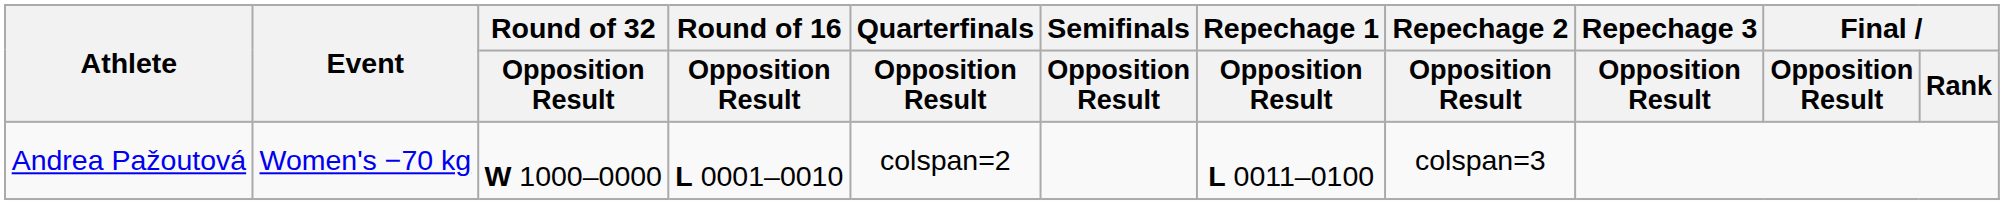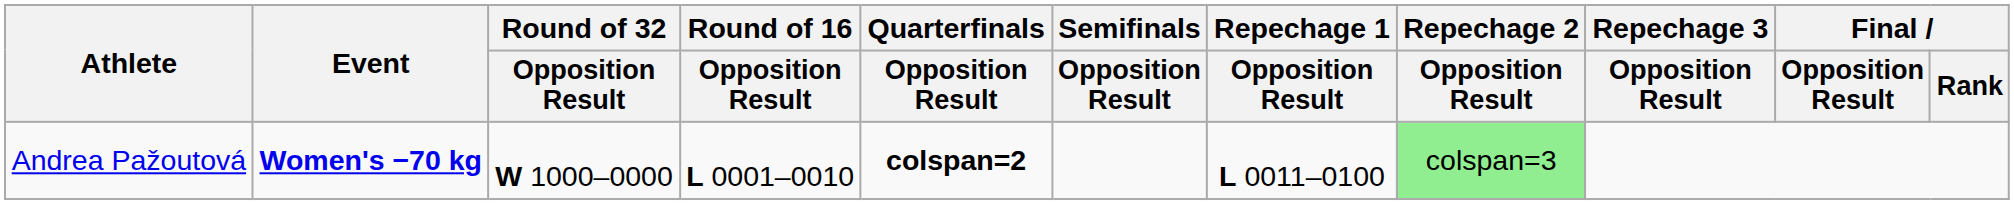(365, 161) normal -> (371, 161) bold
(945, 161) normal -> (956, 161) bold
(1480, 161) no background -> (1491, 161) lightgreen background
